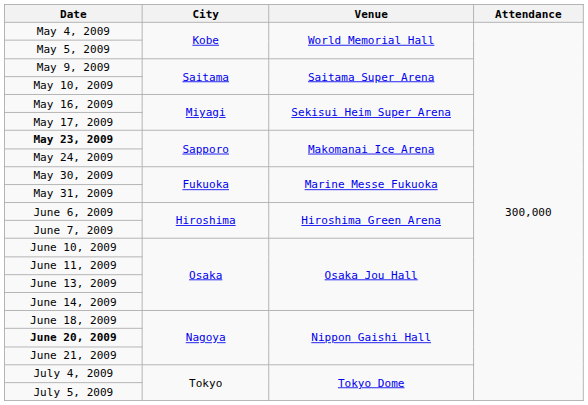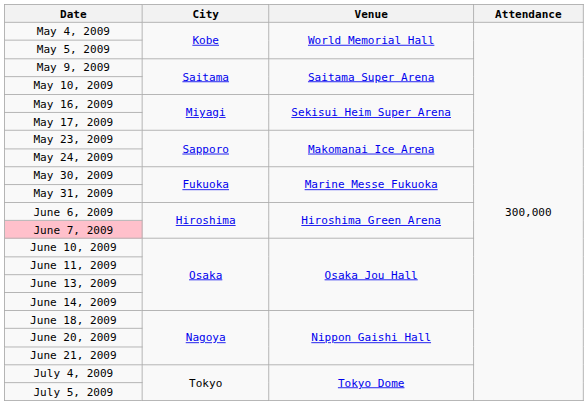(73, 139) bold -> (73, 139) normal
(73, 230) no background -> (73, 230) pink background
(73, 338) bold -> (73, 338) normal
